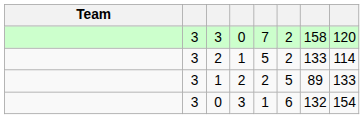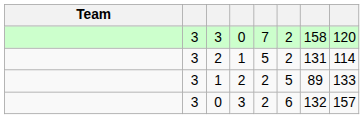(315, 59) 133 -> (315, 59) 131
(265, 102) 1 -> (265, 102) 2
(344, 102) 154 -> (344, 102) 157
